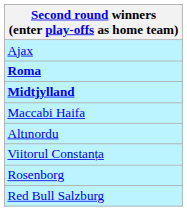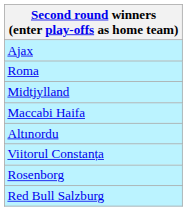(24, 71) bold -> (23, 71) normal
(41, 92) bold -> (38, 92) normal
